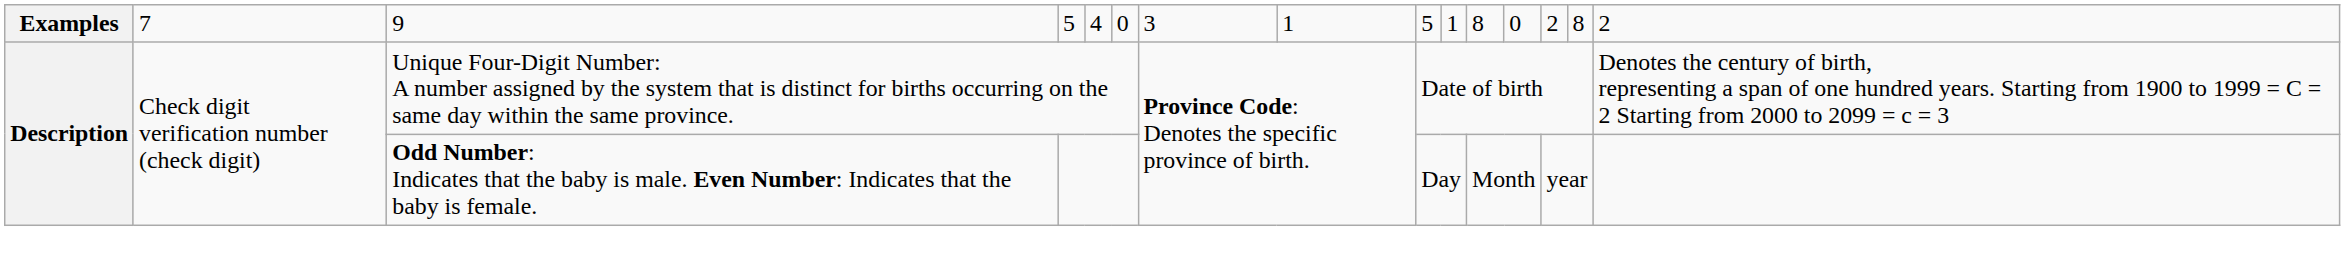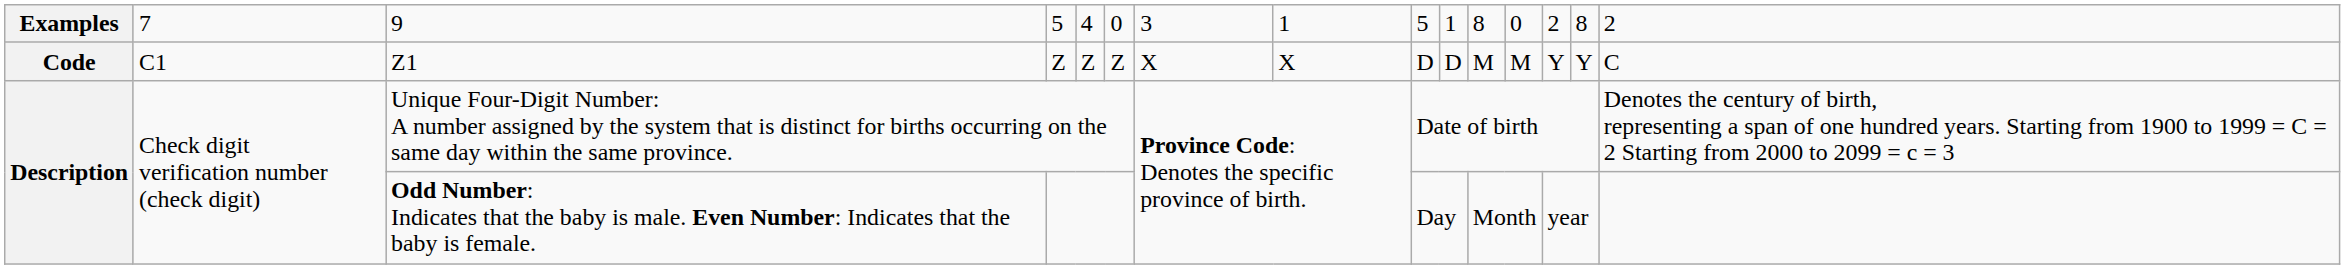+ row: (404, 61)
